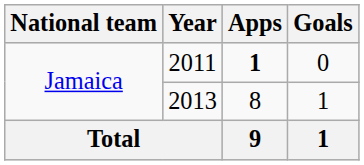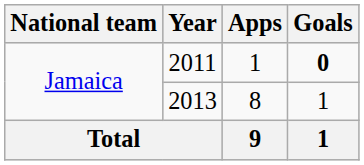(255, 62) bold -> (255, 62) normal
(323, 62) normal -> (323, 62) bold
